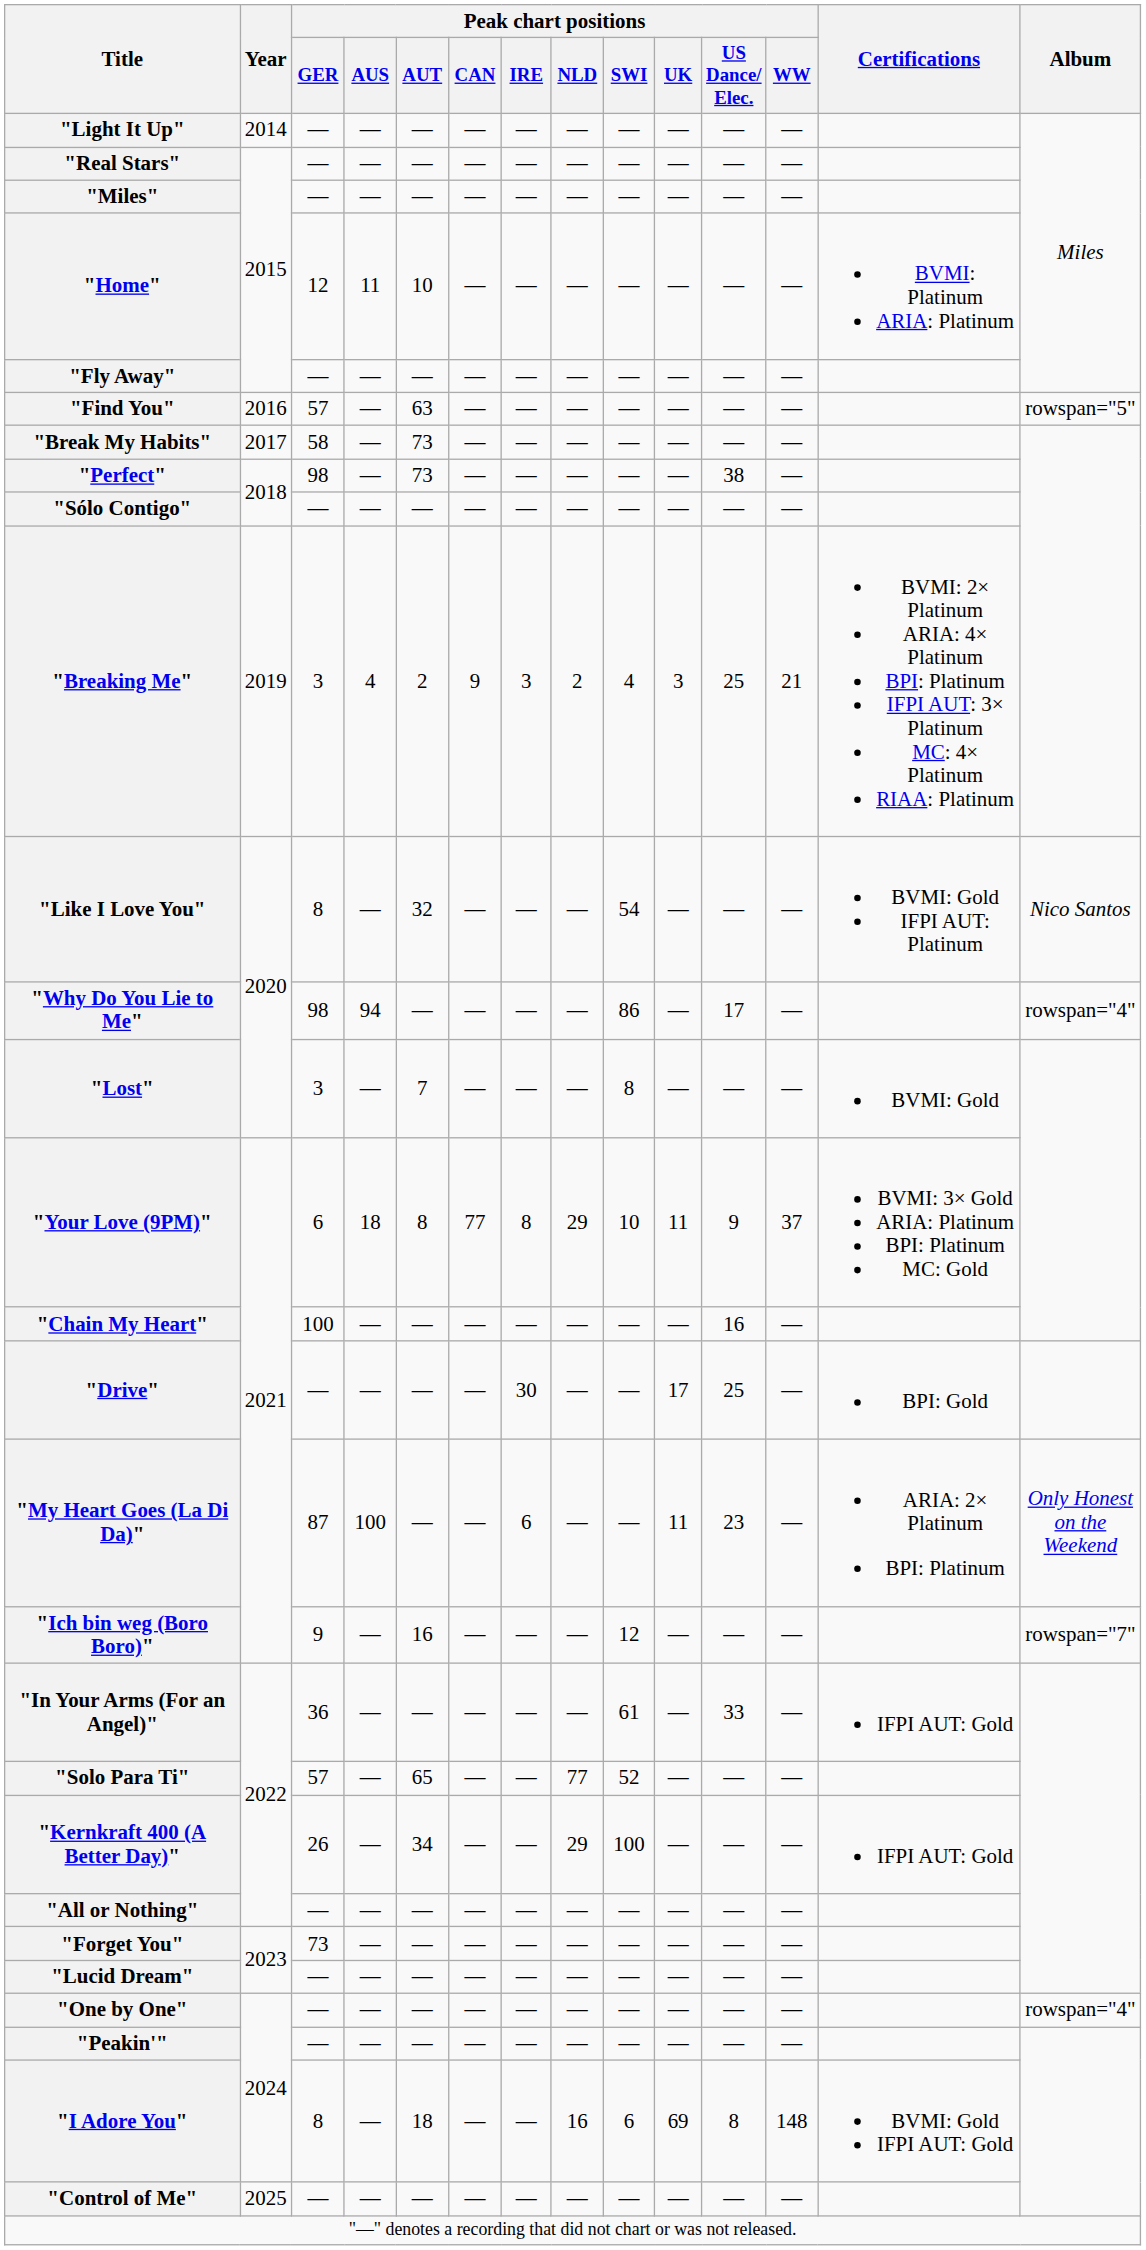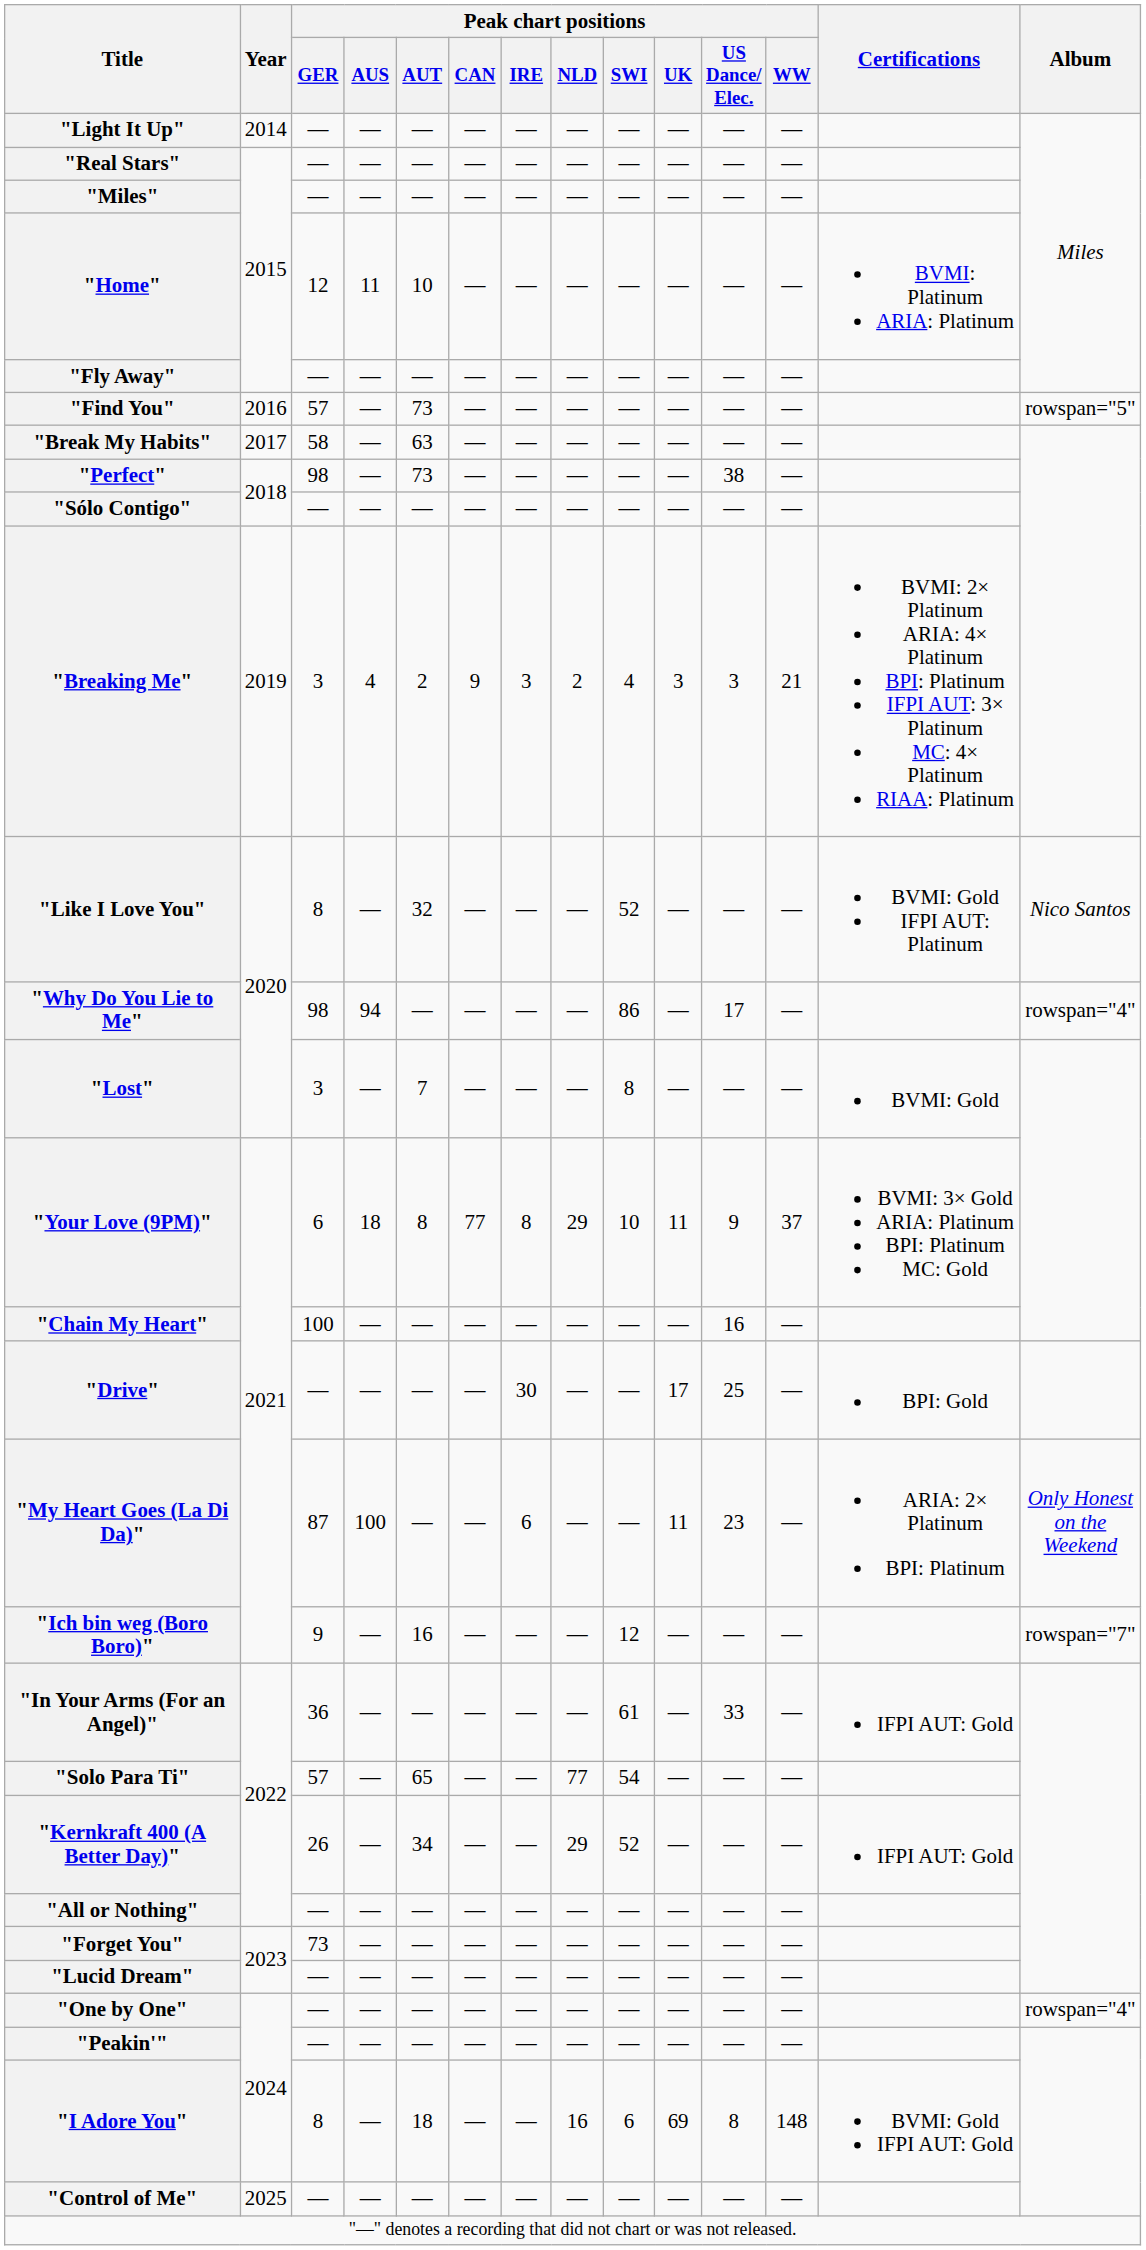(422, 408) 63 -> (422, 408) 73
(422, 442) 73 -> (422, 442) 63
(734, 680) 25 -> (734, 680) 3
(629, 909) 54 -> (629, 909) 52
(629, 1778) 52 -> (629, 1778) 54
(629, 1844) 100 -> (629, 1844) 52
